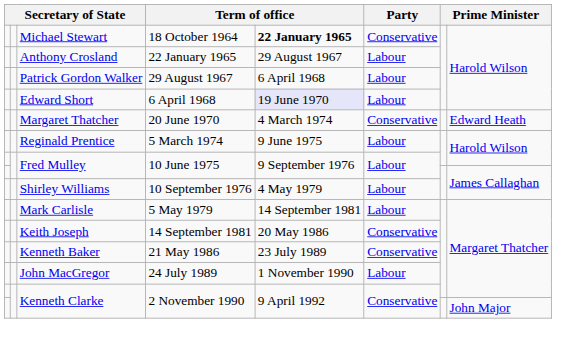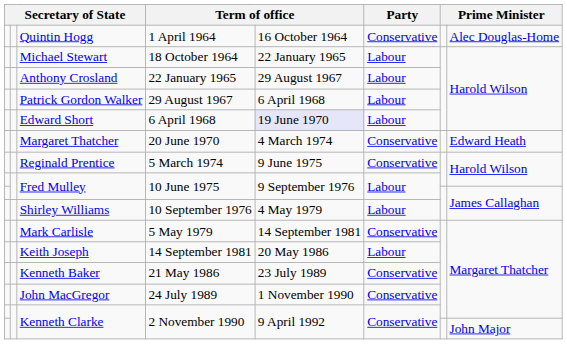+ row: (56, 36)
(305, 36) bold -> (302, 57) normal
(402, 36) Conservative -> (386, 57) Labour
(386, 141) Labour -> (402, 162) Conservative
(386, 210) Labour -> (402, 231) Conservative
(402, 231) Conservative -> (386, 252) Labour
(386, 273) Labour -> (402, 294) Conservative
